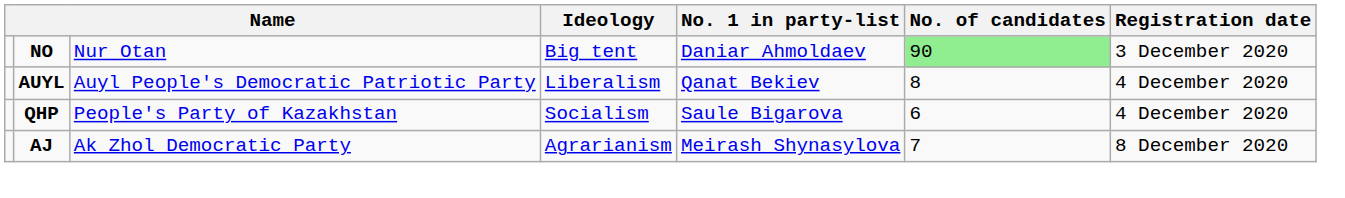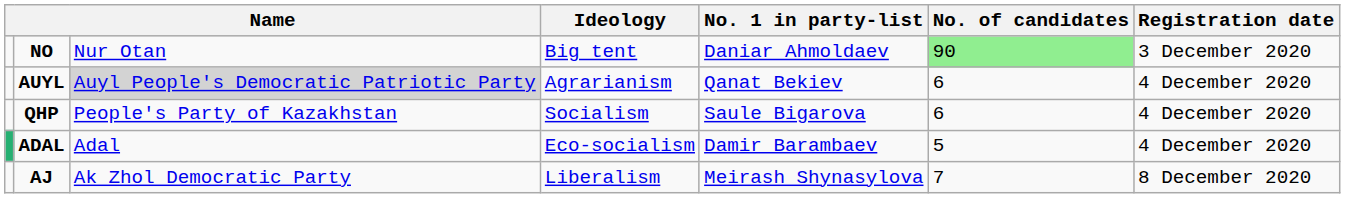(305, 83) no background -> (305, 83) lightgrey background
(603, 83) Liberalism -> (608, 83) Agrarianism
(915, 83) 8 -> (938, 83) 6
+ row: (42, 146)
(608, 146) Agrarianism -> (603, 177) Liberalism
